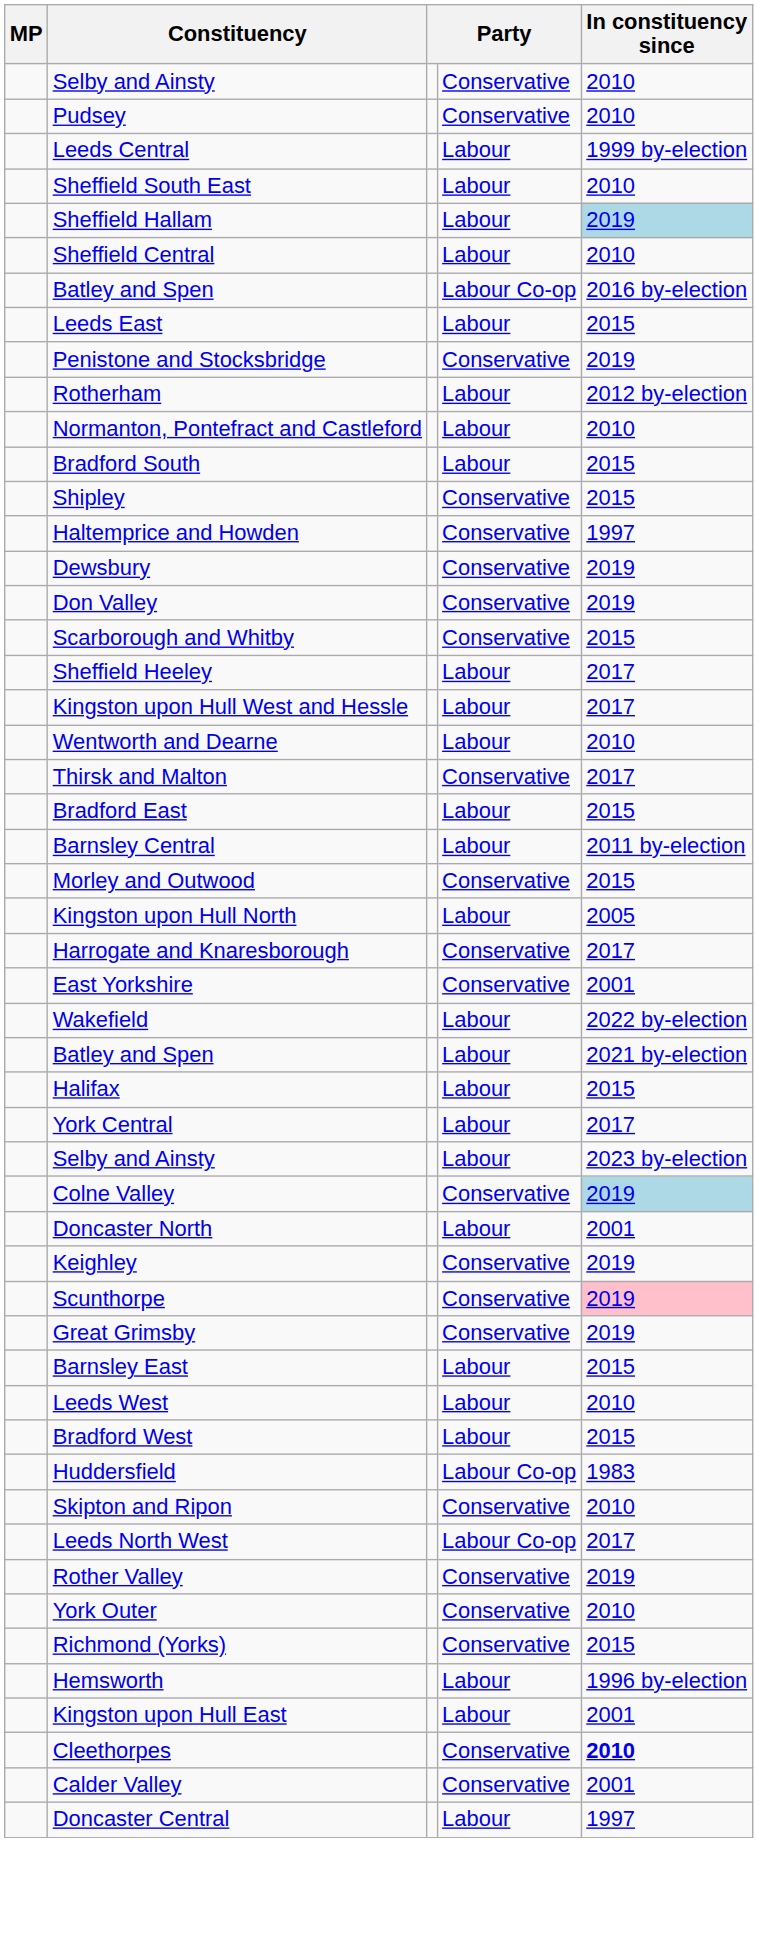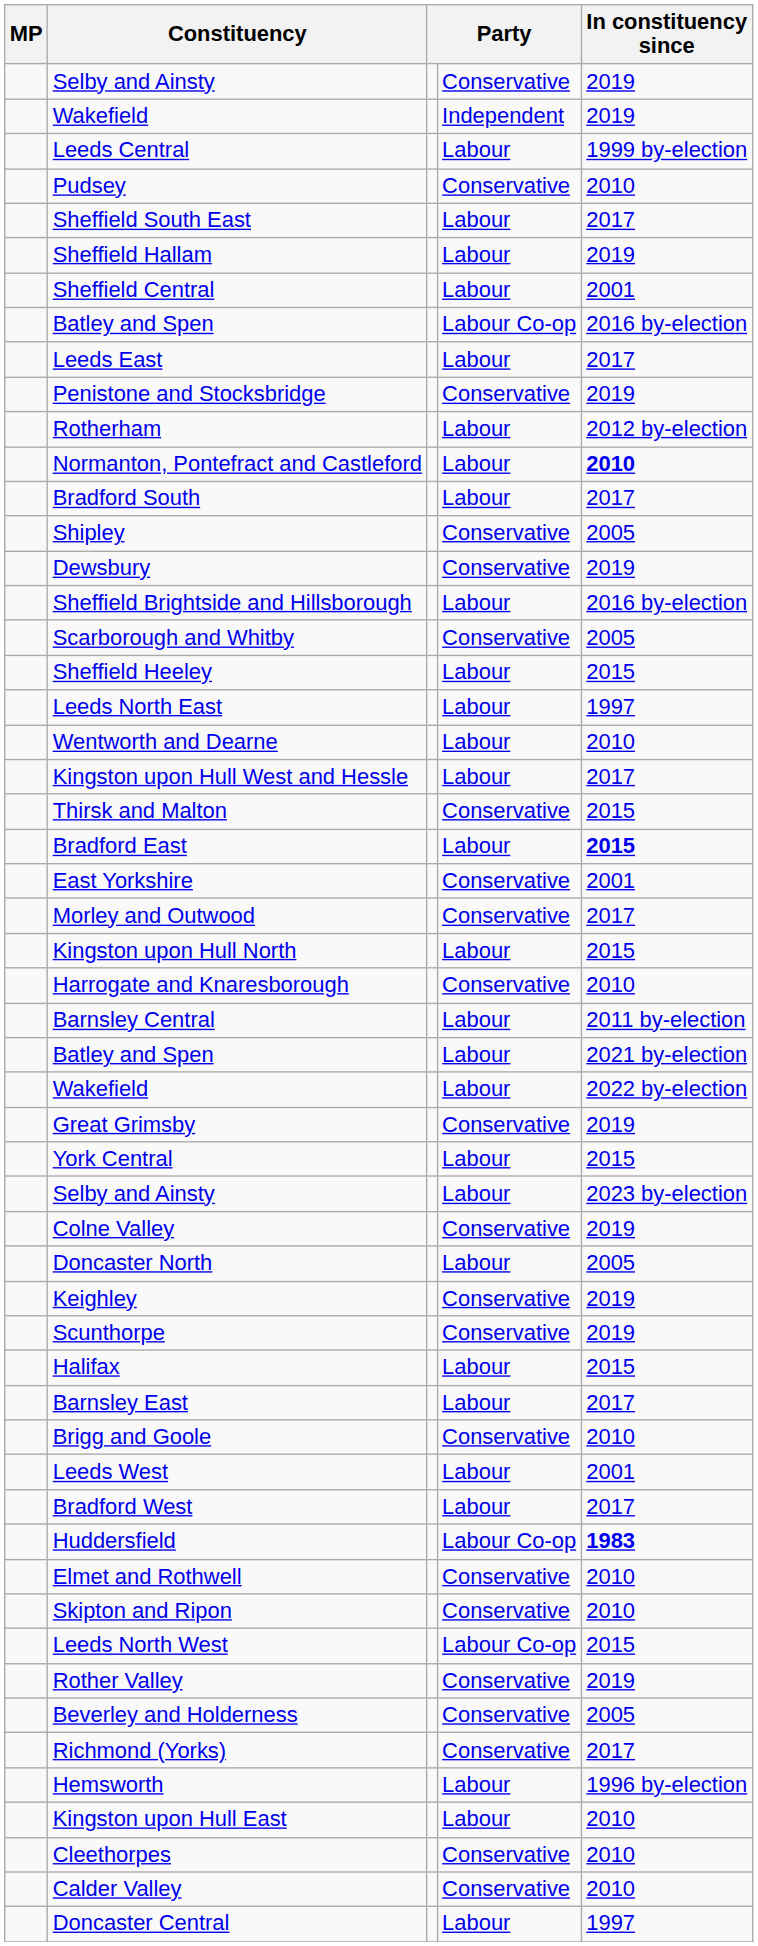(611, 81) 2010 -> (611, 81) 2019
+ row: (100, 116)
rows swapped: (89, 116) <-> (121, 150)
(611, 185) 2010 -> (611, 220) 2017
(611, 220) lightblue background -> (611, 255) no background
(611, 255) 2010 -> (611, 289) 2001
(611, 324) 2015 -> (611, 359) 2017
(611, 428) normal -> (611, 463) bold
(611, 463) 2015 -> (611, 498) 2017
(611, 498) 2015 -> (611, 533) 2005
- row: (176, 533)
- row: (105, 602)
+ row: (232, 602)
(611, 637) 2015 -> (611, 637) 2005
(611, 672) 2017 -> (611, 672) 2015
+ row: (137, 707)
rows swapped: (230, 707) <-> (165, 741)
(611, 776) 2017 -> (611, 811) 2015
(611, 811) normal -> (611, 846) bold
rows swapped: (134, 846) <-> (123, 985)
(611, 880) 2015 -> (611, 915) 2017
(611, 915) 2005 -> (611, 950) 2015
(611, 950) 2017 -> (611, 985) 2010
rows swapped: (133, 1054) <-> (100, 1019)
rows swapped: (86, 1089) <-> (124, 1332)
(611, 1124) 2017 -> (611, 1158) 2015
(611, 1193) lightblue background -> (611, 1228) no background
(611, 1228) 2001 -> (611, 1263) 2005
(611, 1298) pink background -> (611, 1332) no background
(611, 1367) 2015 -> (611, 1402) 2017
+ row: (132, 1437)
(611, 1402) 2010 -> (611, 1471) 2001
(611, 1437) 2015 -> (611, 1506) 2017
(611, 1471) normal -> (611, 1541) bold
+ row: (147, 1576)
(611, 1541) 2017 -> (611, 1645) 2015
+ row: (175, 1715)
- row: (105, 1610)
(611, 1645) 2015 -> (611, 1749) 2017
(611, 1715) 2001 -> (611, 1819) 2010
(611, 1749) bold -> (611, 1854) normal
(611, 1784) 2001 -> (611, 1889) 2010
